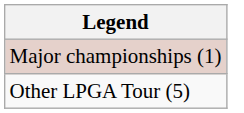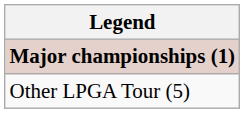(116, 56) normal -> (122, 56) bold
